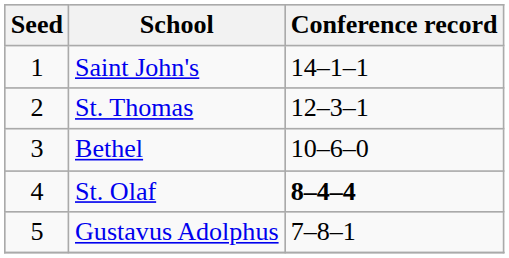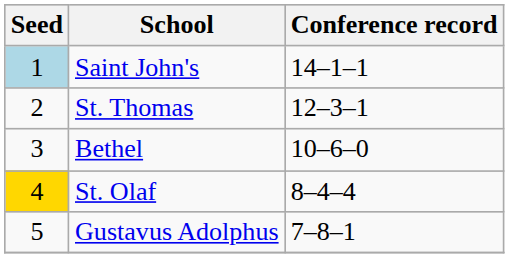(37, 66) no background -> (37, 66) lightblue background
(37, 190) no background -> (37, 190) gold background
(323, 190) bold -> (323, 190) normal
